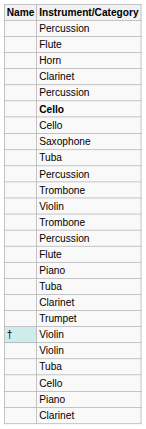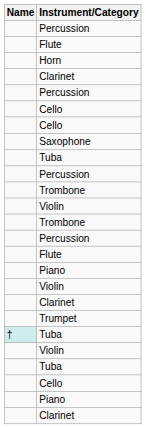(52, 109) bold -> (51, 109) normal
(51, 287) Tuba -> (52, 287) Violin
(52, 335) Violin -> (51, 335) Tuba
